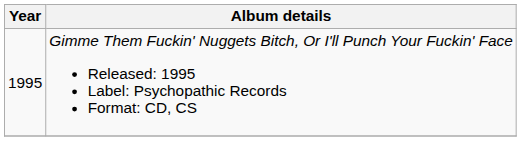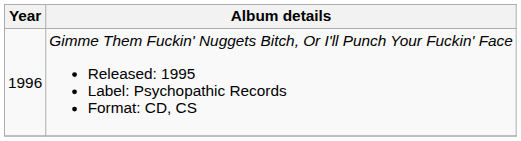(25, 82) 1995 -> (25, 82) 1996
